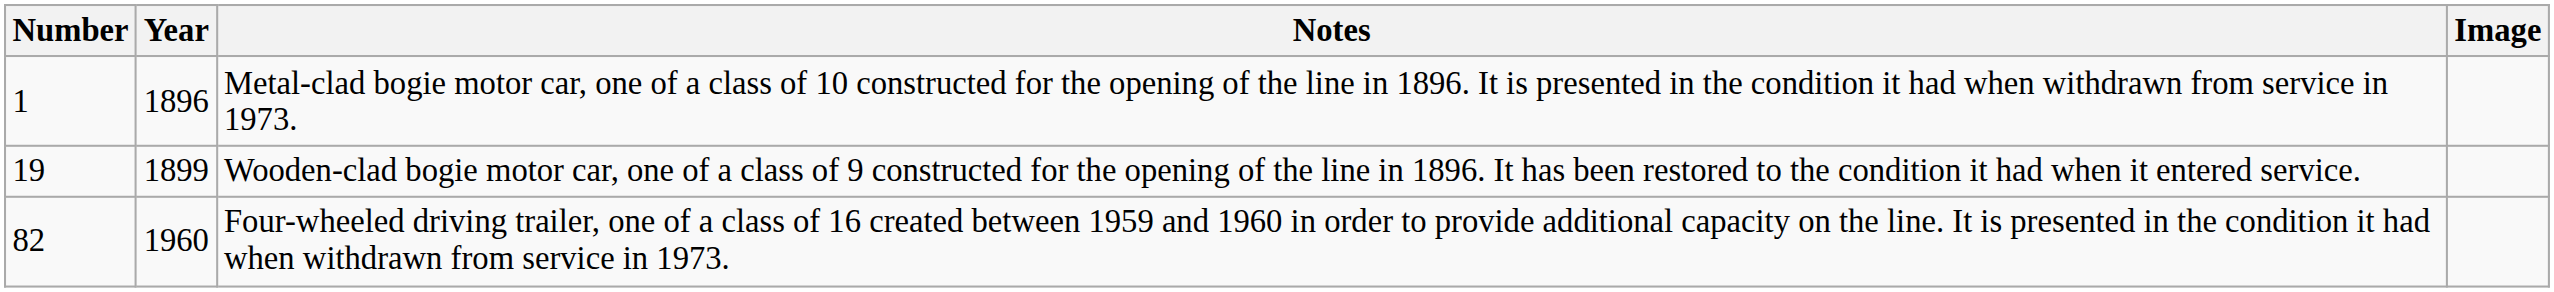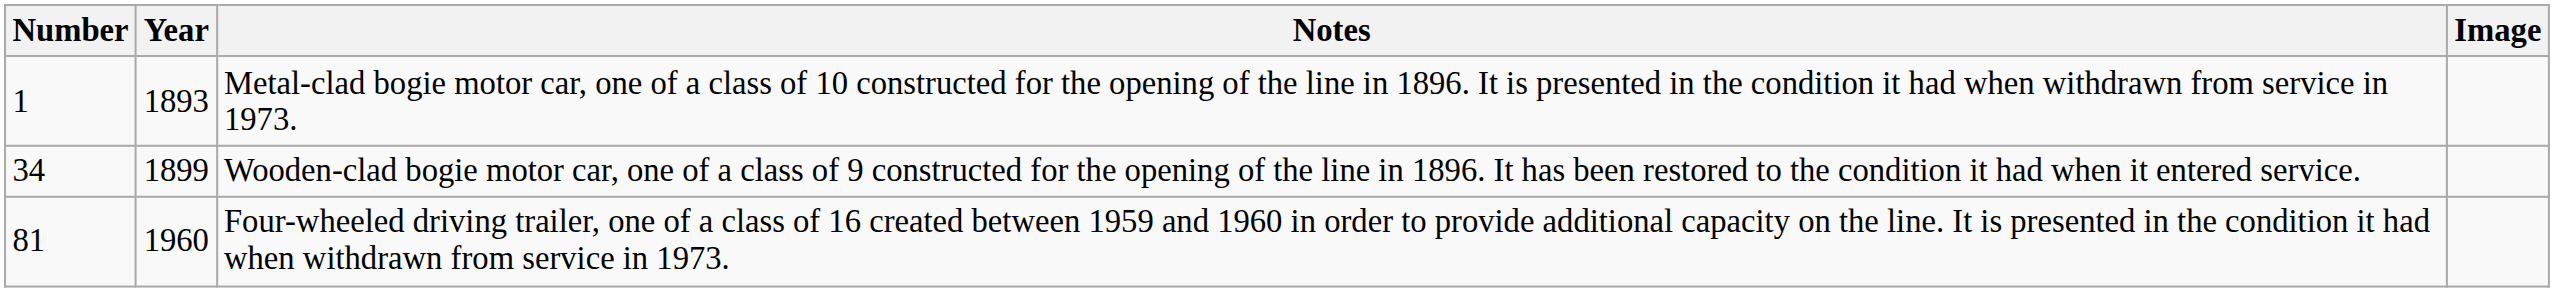(176, 100) 1896 -> (176, 100) 1893
(29, 170) 19 -> (29, 170) 34
(29, 240) 82 -> (29, 240) 81
